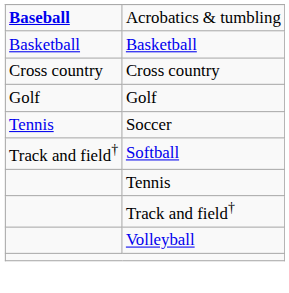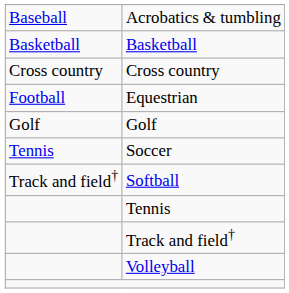(39, 17) bold -> (38, 17) normal
+ row: (162, 97)
